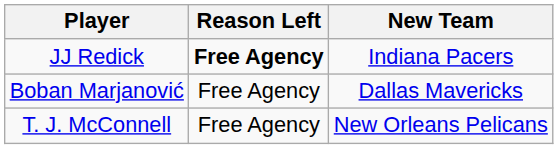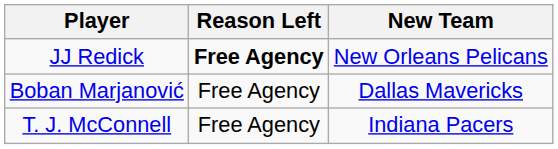(441, 56) Indiana Pacers -> (441, 56) New Orleans Pelicans
(441, 125) New Orleans Pelicans -> (441, 125) Indiana Pacers
